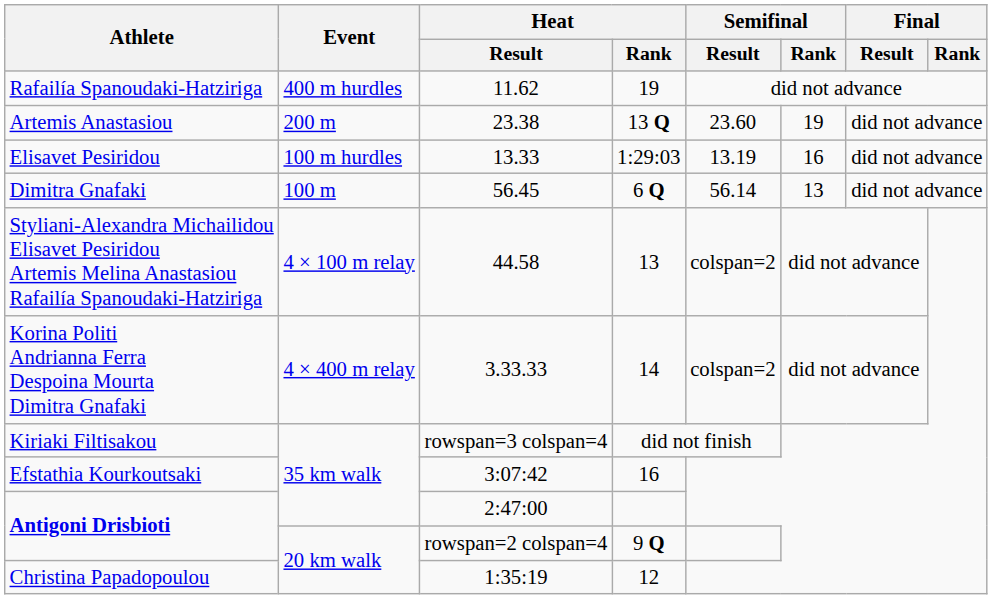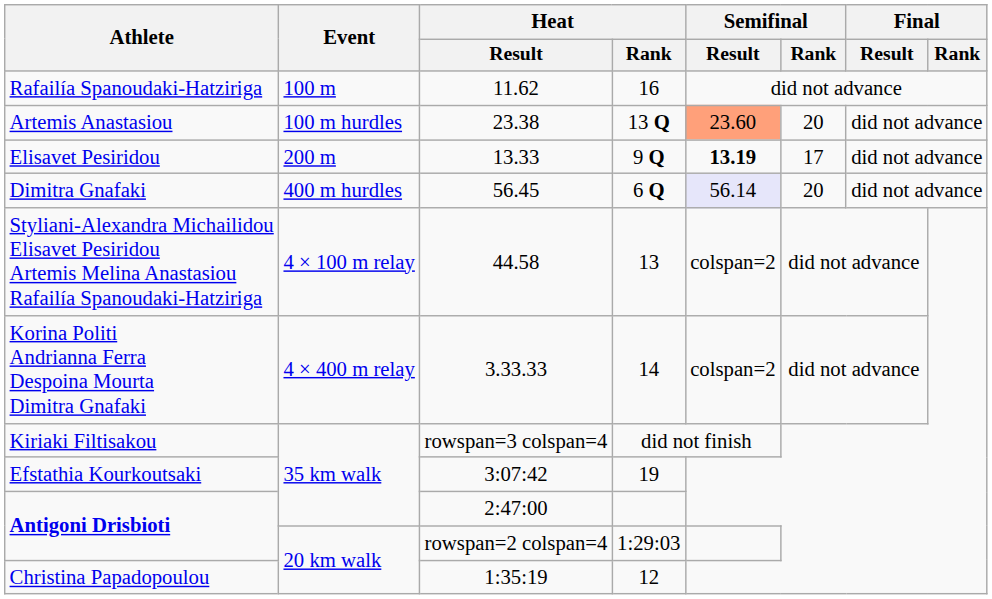(343, 88) 400 m hurdles -> (310, 88) 100 m
(649, 88) 19 -> (649, 88) 16
(310, 122) 200 m -> (343, 122) 100 m hurdles
(733, 122) no background -> (733, 122) lightsalmon background
(813, 122) 19 -> (813, 122) 20
(343, 156) 100 m hurdles -> (310, 156) 200 m
(649, 156) 1:29:03 -> (649, 156) 9 Q
(733, 156) normal -> (733, 156) bold
(813, 156) 16 -> (813, 156) 17
(310, 191) 100 m -> (343, 191) 400 m hurdles
(733, 191) no background -> (733, 191) lavender background
(813, 191) 13 -> (813, 191) 20
(649, 474) 16 -> (649, 474) 19
(649, 543) 9 Q -> (649, 543) 1:29:03
